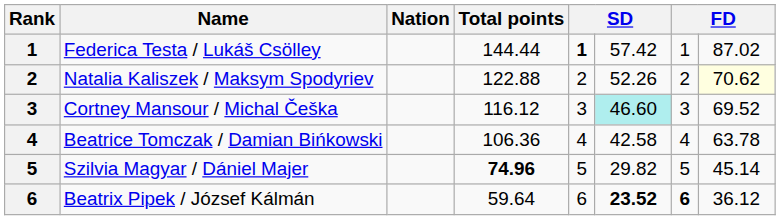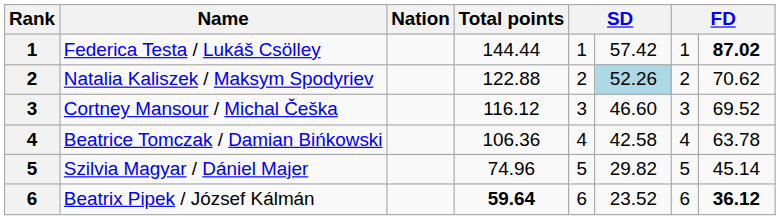(582, 49) bold -> (582, 49) normal
(736, 49) normal -> (736, 49) bold
(633, 79) no background -> (633, 79) lightblue background
(736, 79) lightyellow background -> (736, 79) no background
(633, 109) paleturquoise background -> (633, 109) no background
(511, 169) bold -> (511, 169) normal
(511, 199) normal -> (511, 199) bold
(633, 199) bold -> (633, 199) normal
(685, 199) bold -> (685, 199) normal
(736, 199) normal -> (736, 199) bold
